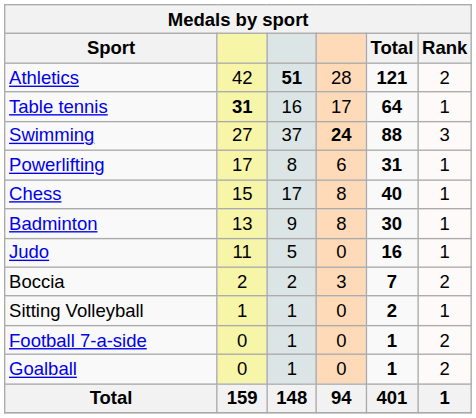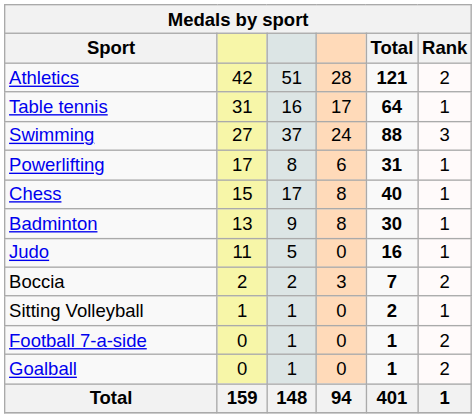(292, 77) bold -> (292, 77) normal
(242, 106) bold -> (242, 106) normal
(341, 135) bold -> (341, 135) normal
